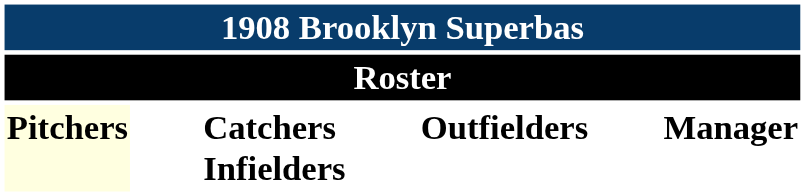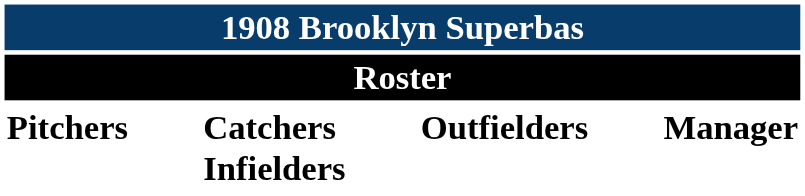(67, 127) lightyellow background -> (67, 127) no background
